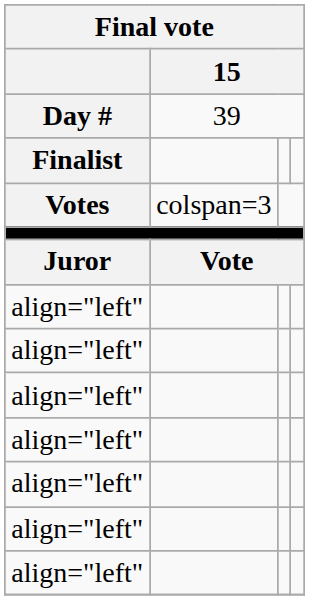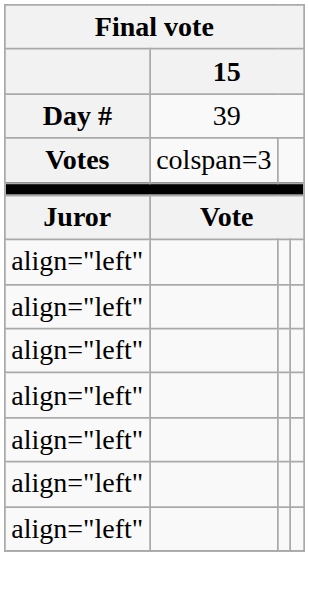- row: (77, 159)
